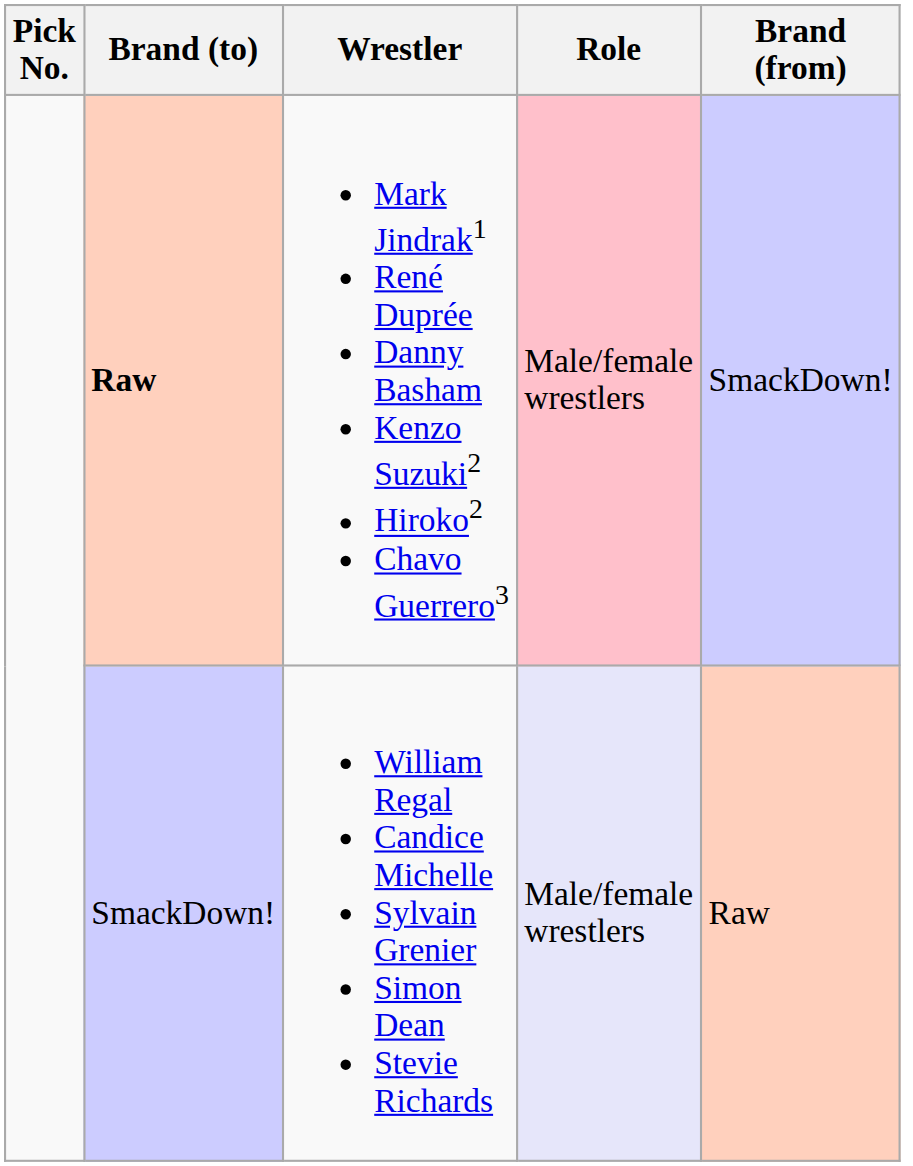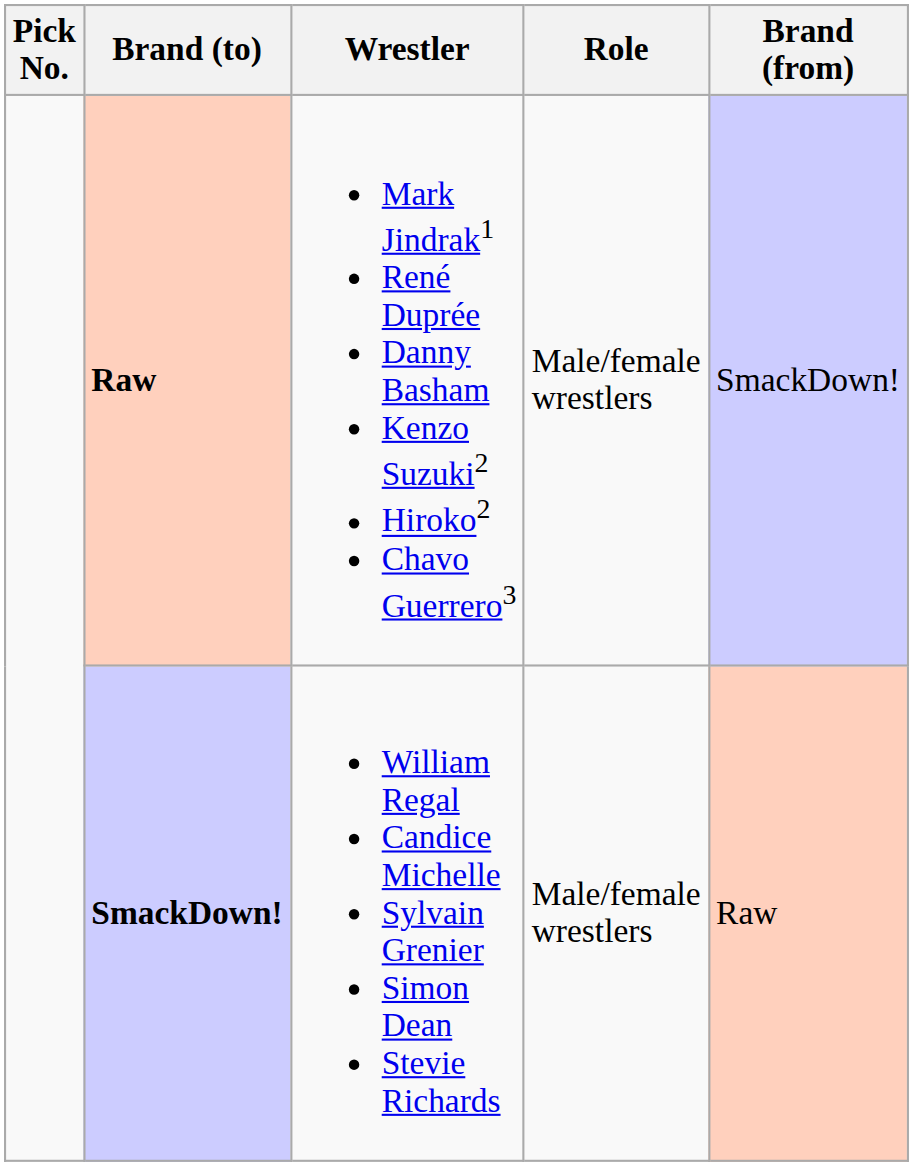(609, 380) pink background -> (616, 380) no background
(183, 913) normal -> (187, 913) bold
(609, 913) lavender background -> (616, 913) no background
